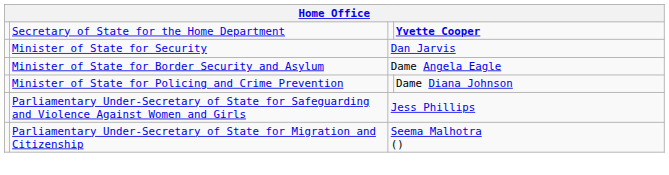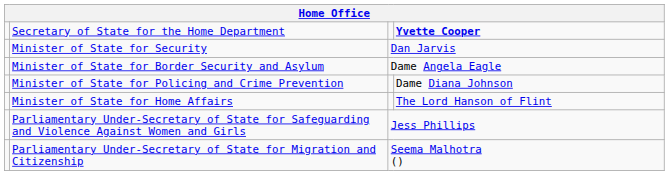+ row: (123, 101)
